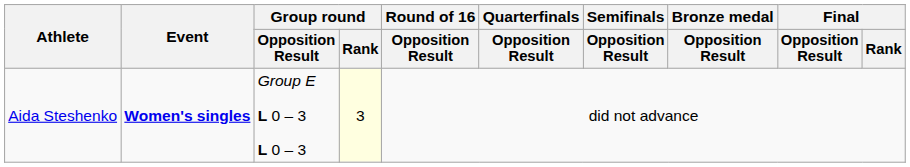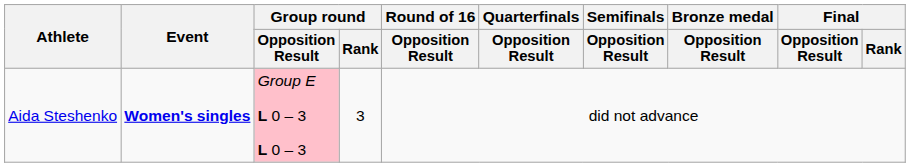(287, 116) no background -> (287, 116) pink background
(360, 116) lightyellow background -> (360, 116) no background
